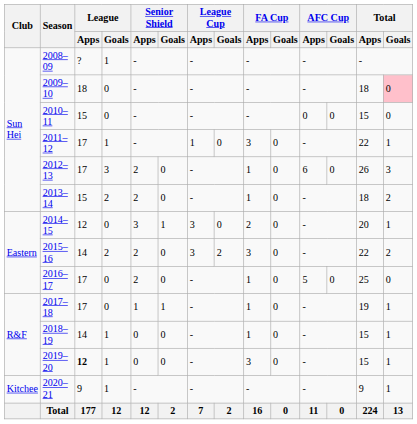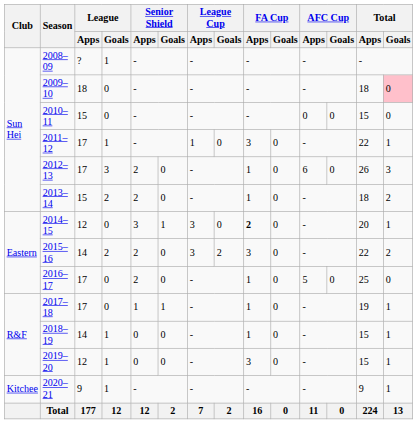(249, 225) normal -> (249, 225) bold
(82, 362) bold -> (82, 362) normal
